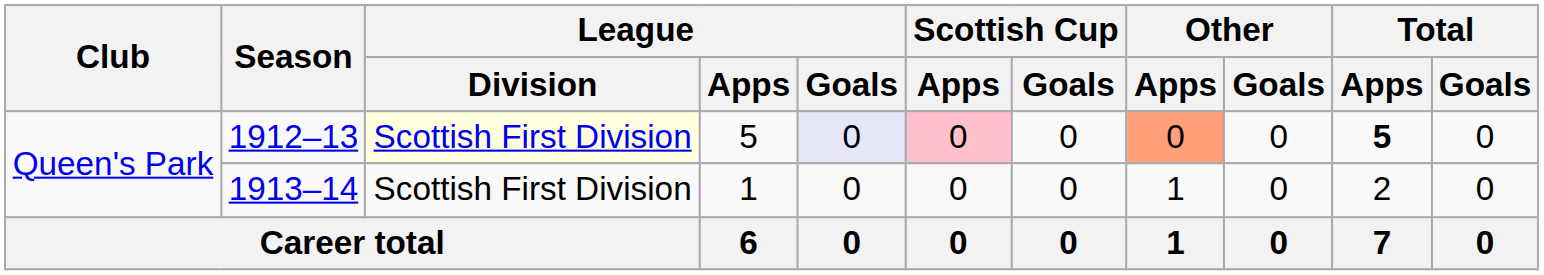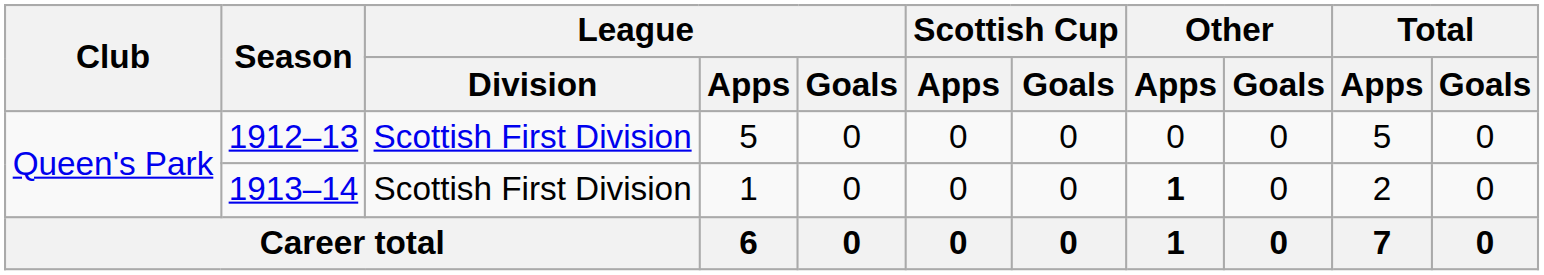(533, 136) lightyellow background -> (533, 136) no background
(852, 136) lavender background -> (852, 136) no background
(958, 136) pink background -> (958, 136) no background
(1176, 136) lightsalmon background -> (1176, 136) no background
(1382, 136) bold -> (1382, 136) normal
(1176, 189) normal -> (1176, 189) bold
